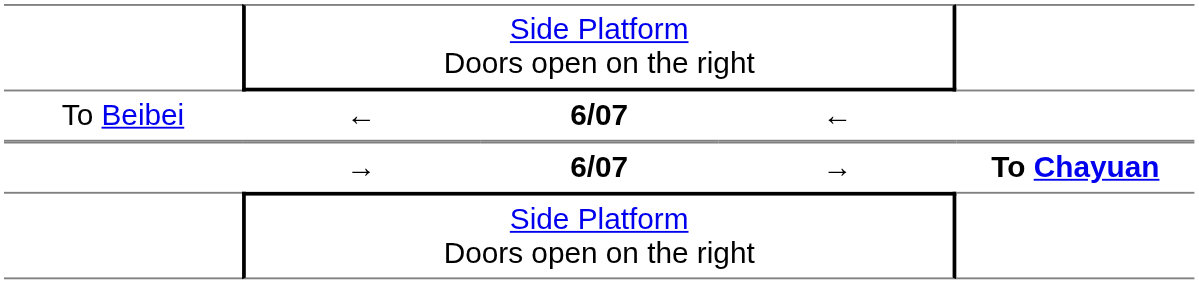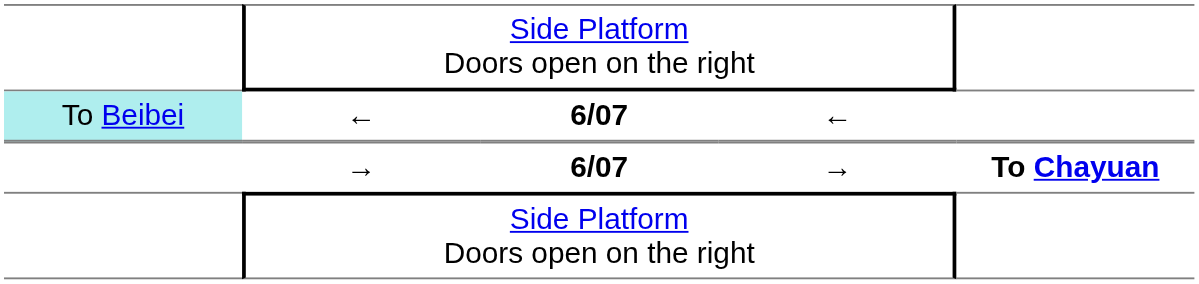(123, 115) no background -> (123, 115) paleturquoise background
